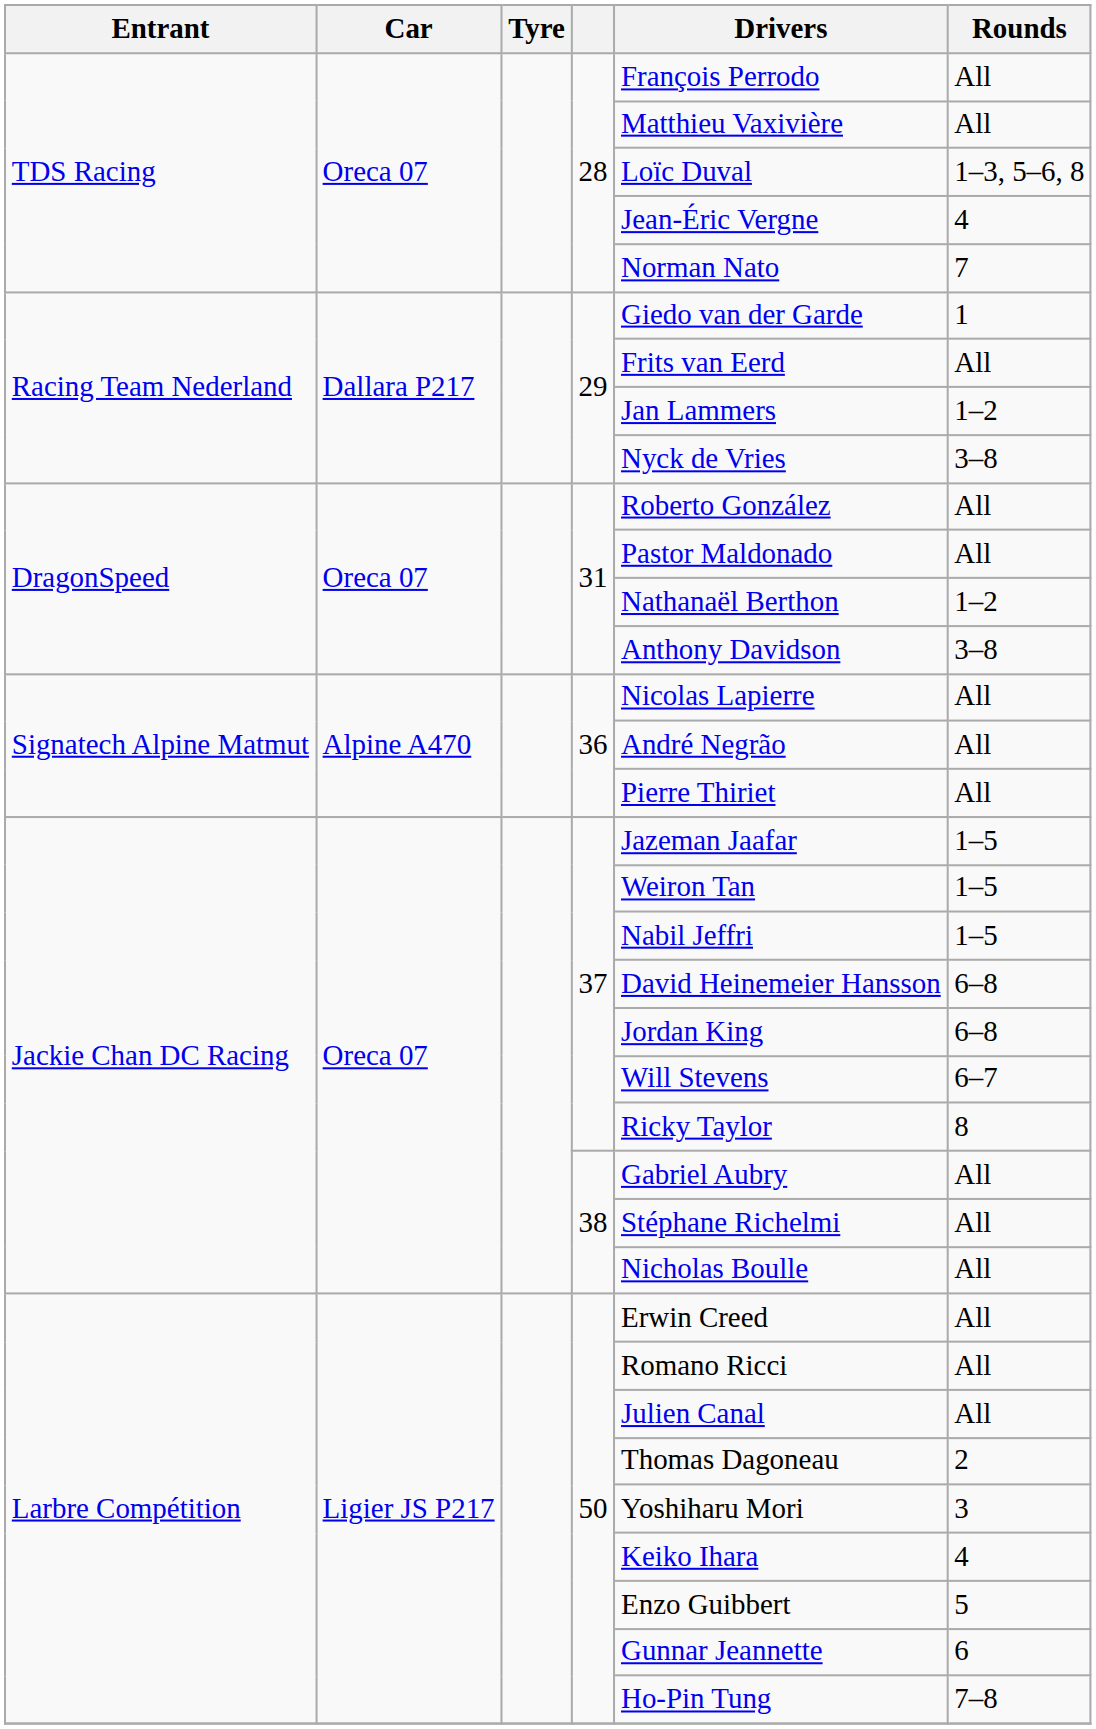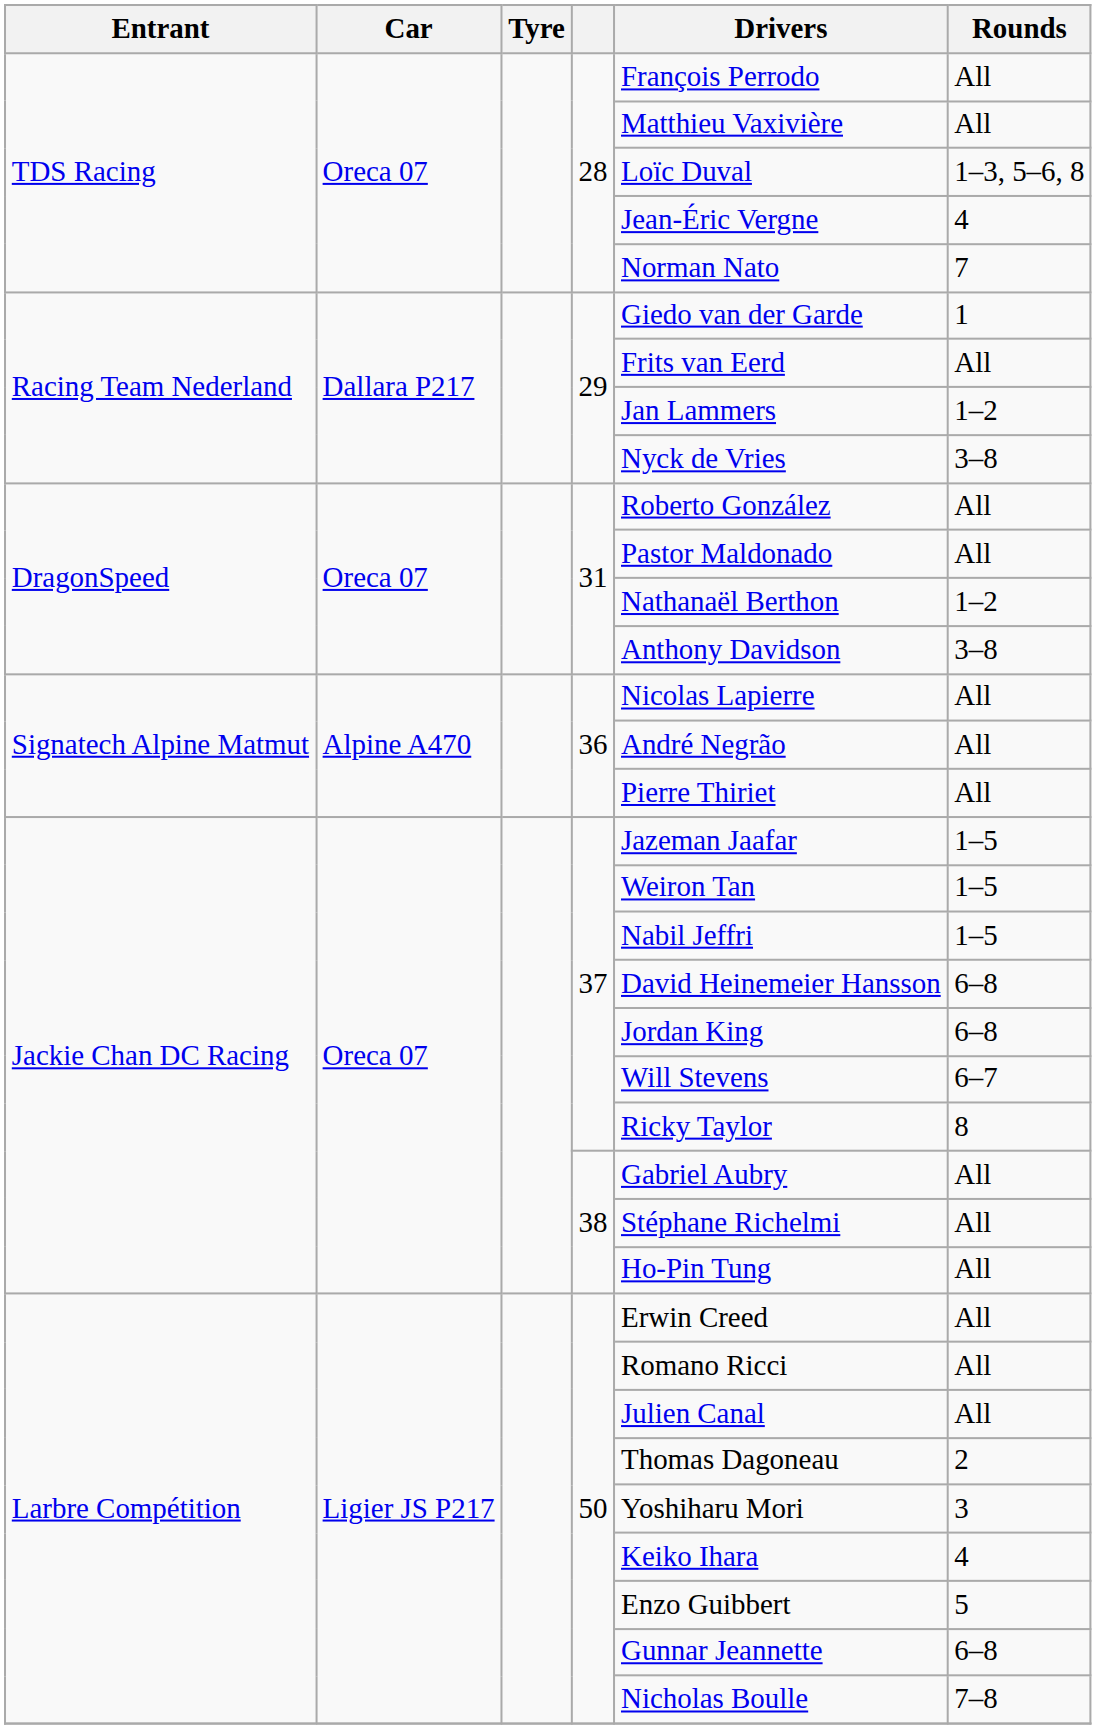(715, 1269) Nicholas Boulle -> (696, 1269) Ho-Pin Tung
(962, 1651) 6 -> (976, 1651) 6–8
(696, 1699) Ho-Pin Tung -> (715, 1699) Nicholas Boulle
